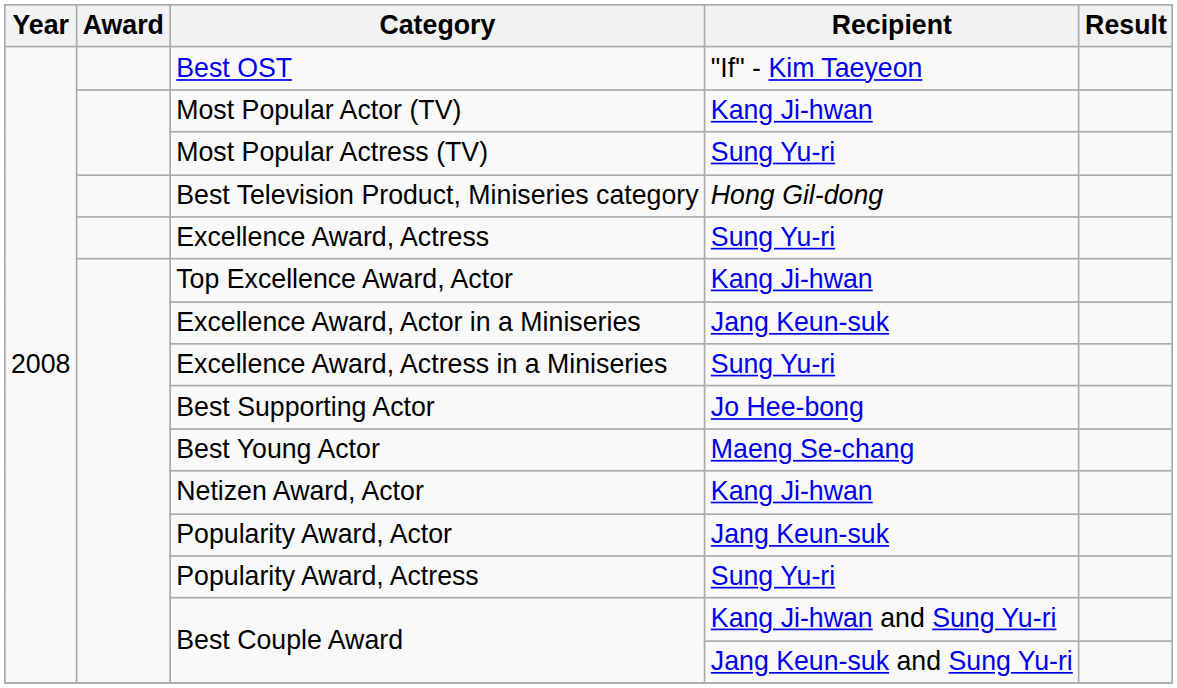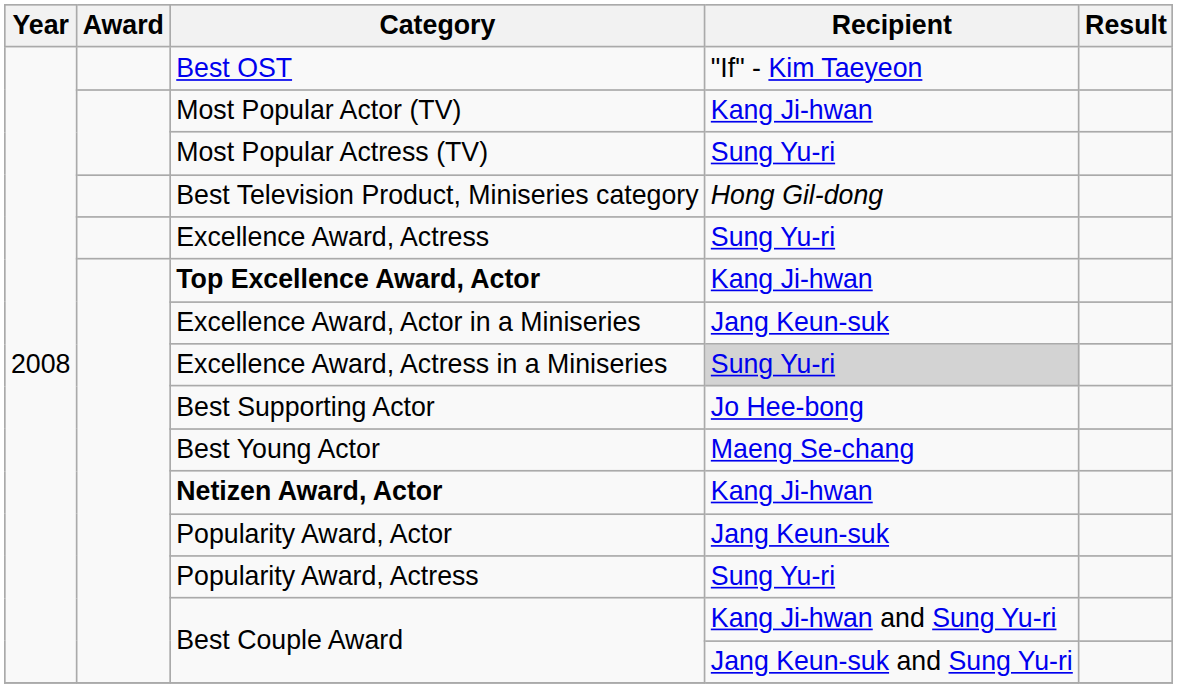(345, 279) normal -> (358, 279) bold
(773, 364) no background -> (773, 364) lightgrey background
(300, 491) normal -> (309, 491) bold
